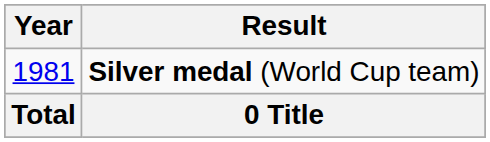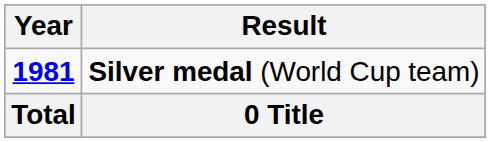(44, 70) normal -> (44, 70) bold
